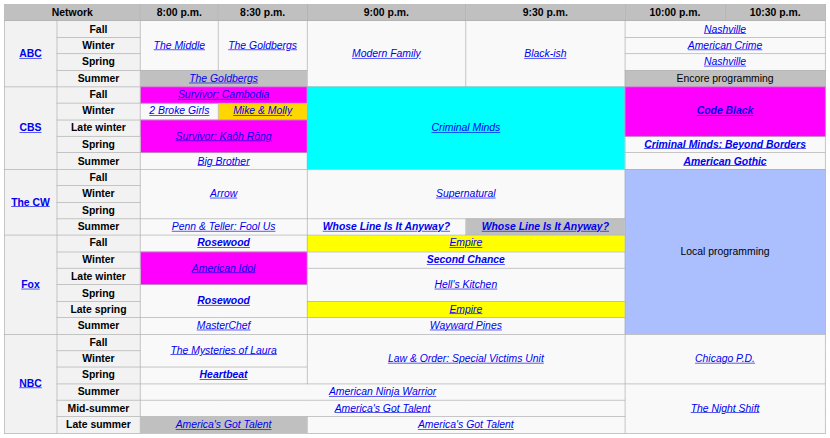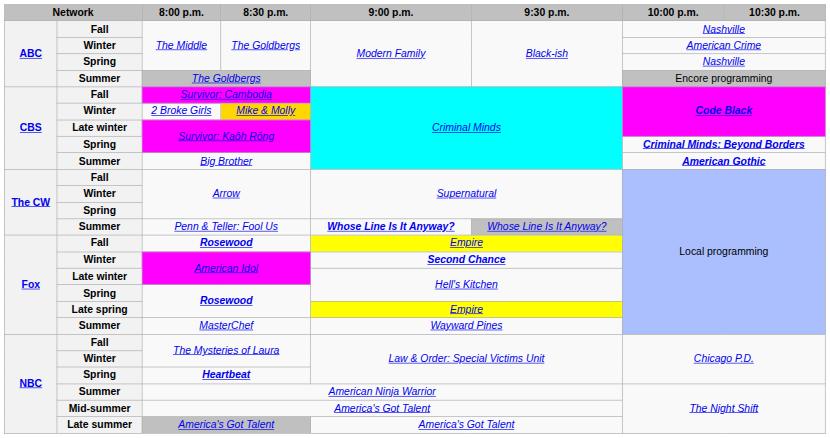(545, 227) bold -> (547, 227) normal
